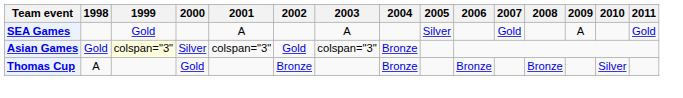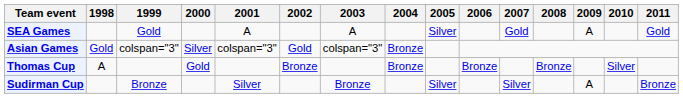(143, 49) lightyellow background -> (149, 49) no background
+ row: (45, 85)
